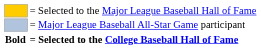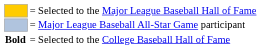(134, 39) bold -> (130, 39) normal
